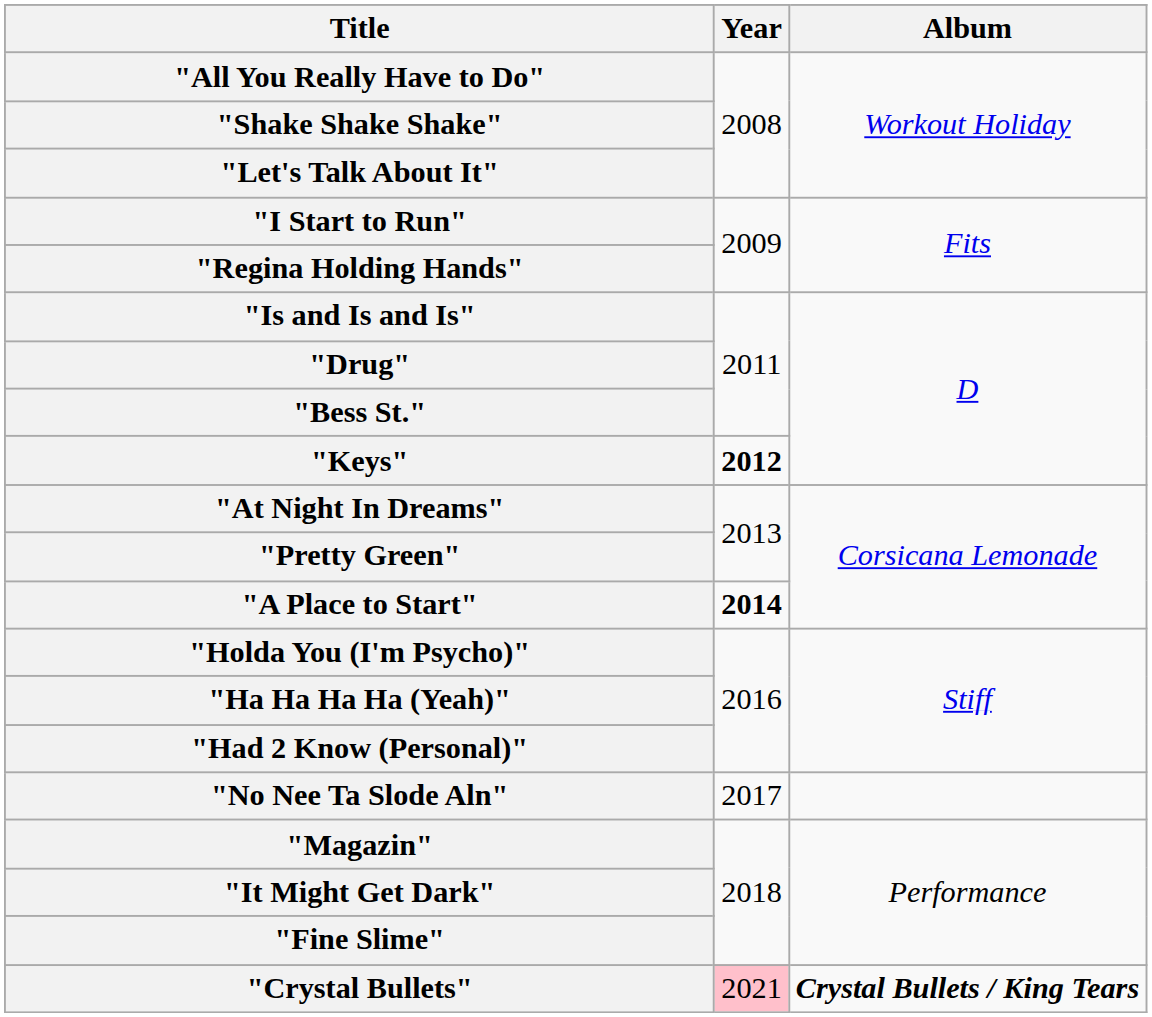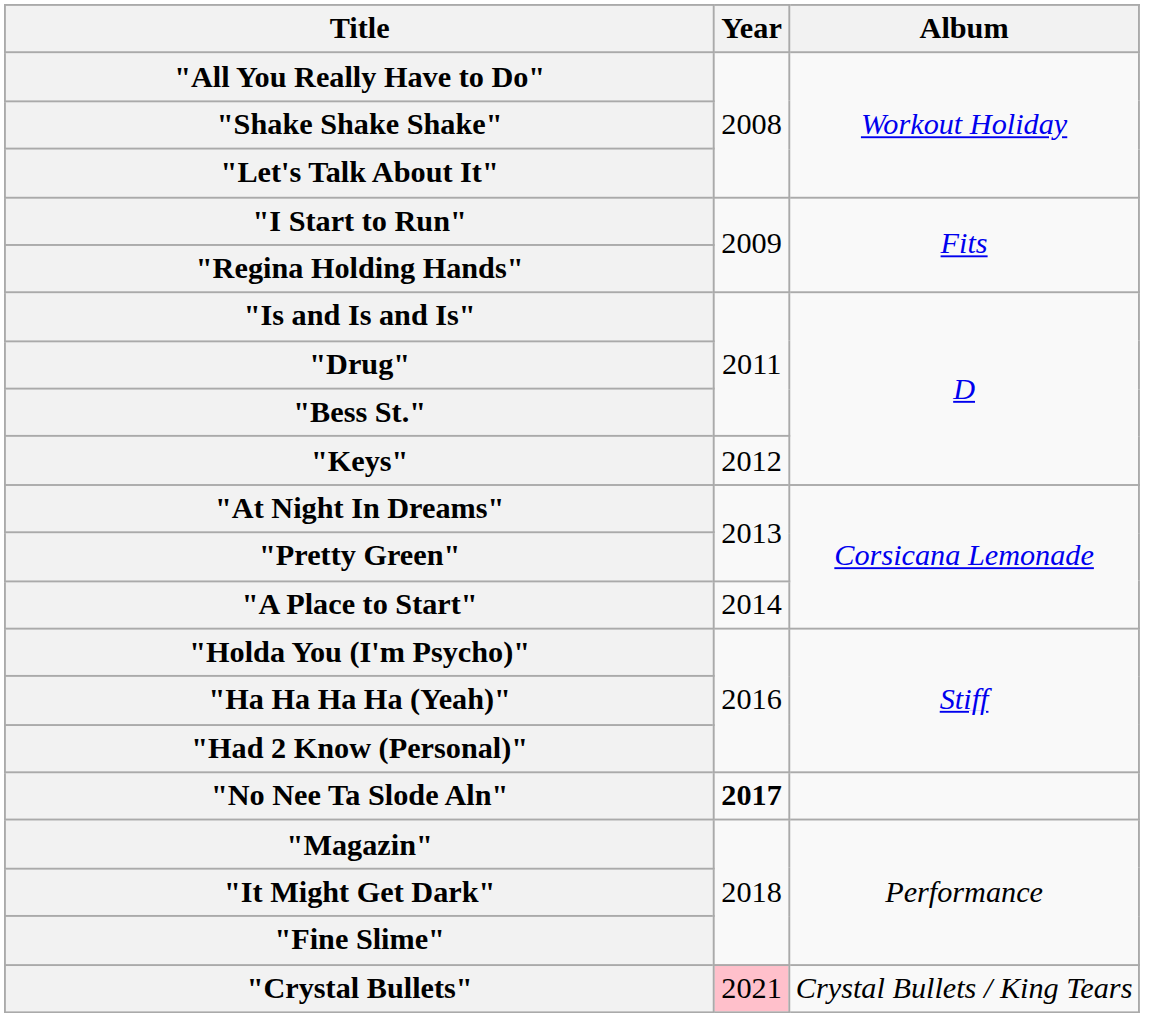(752, 460) bold -> (752, 460) normal
(752, 603) bold -> (752, 603) normal
(752, 795) normal -> (752, 795) bold
(967, 987) bold -> (964, 987) normal
